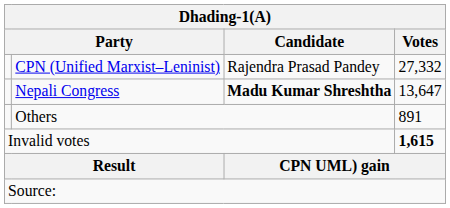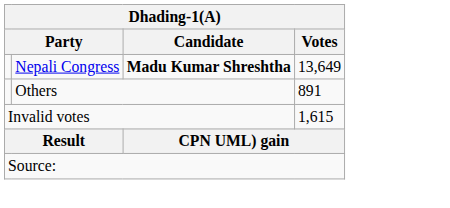- row: (118, 66)
(420, 91) 13,647 -> (320, 66) 13,649
(416, 141) bold -> (316, 116) normal
